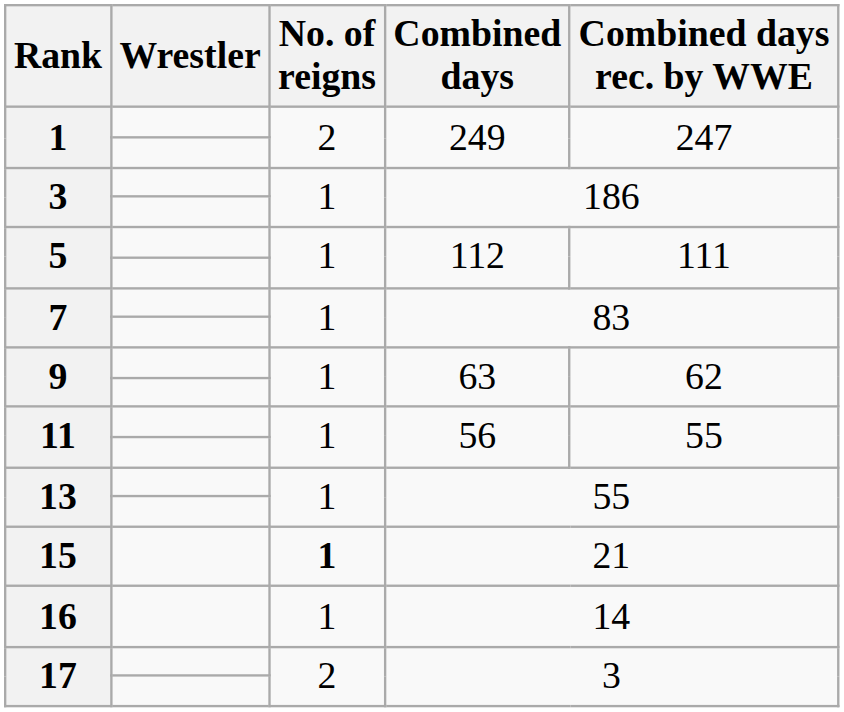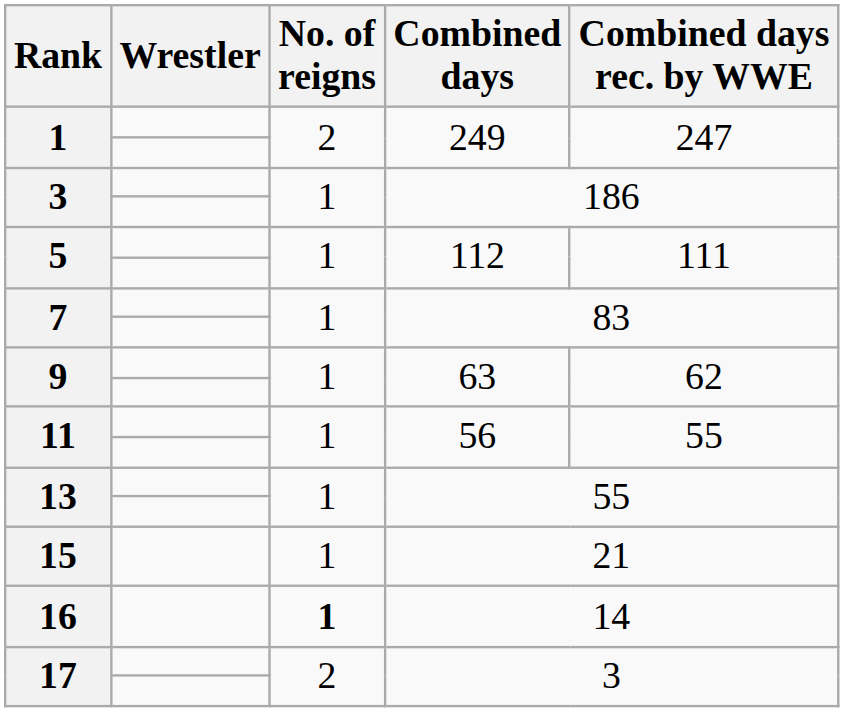(327, 556) bold -> (327, 556) normal
(327, 615) normal -> (327, 615) bold
